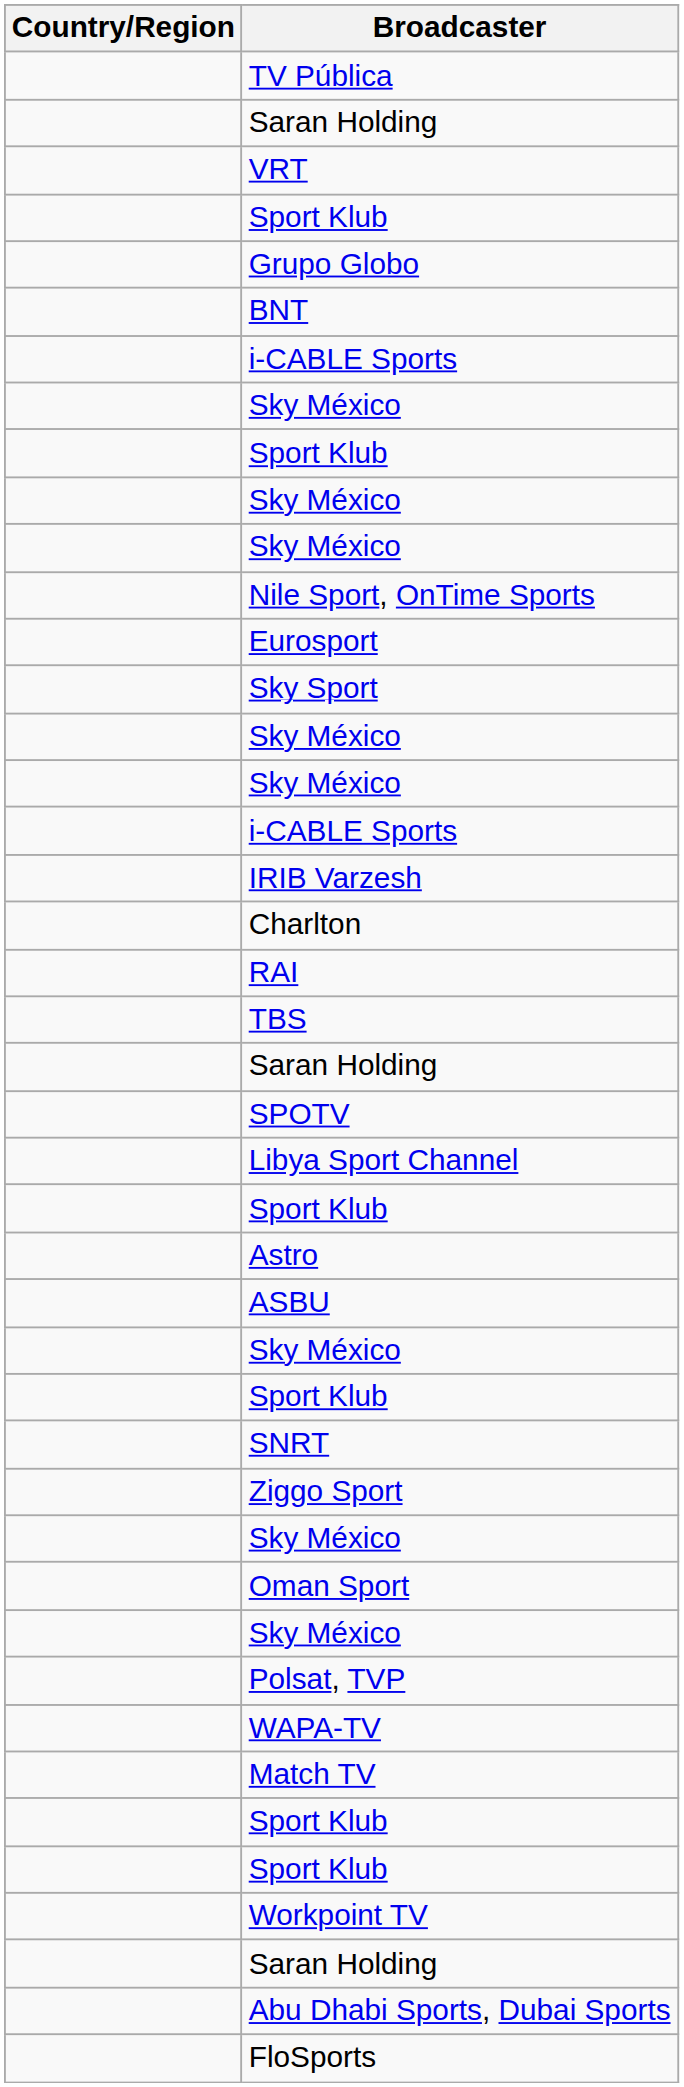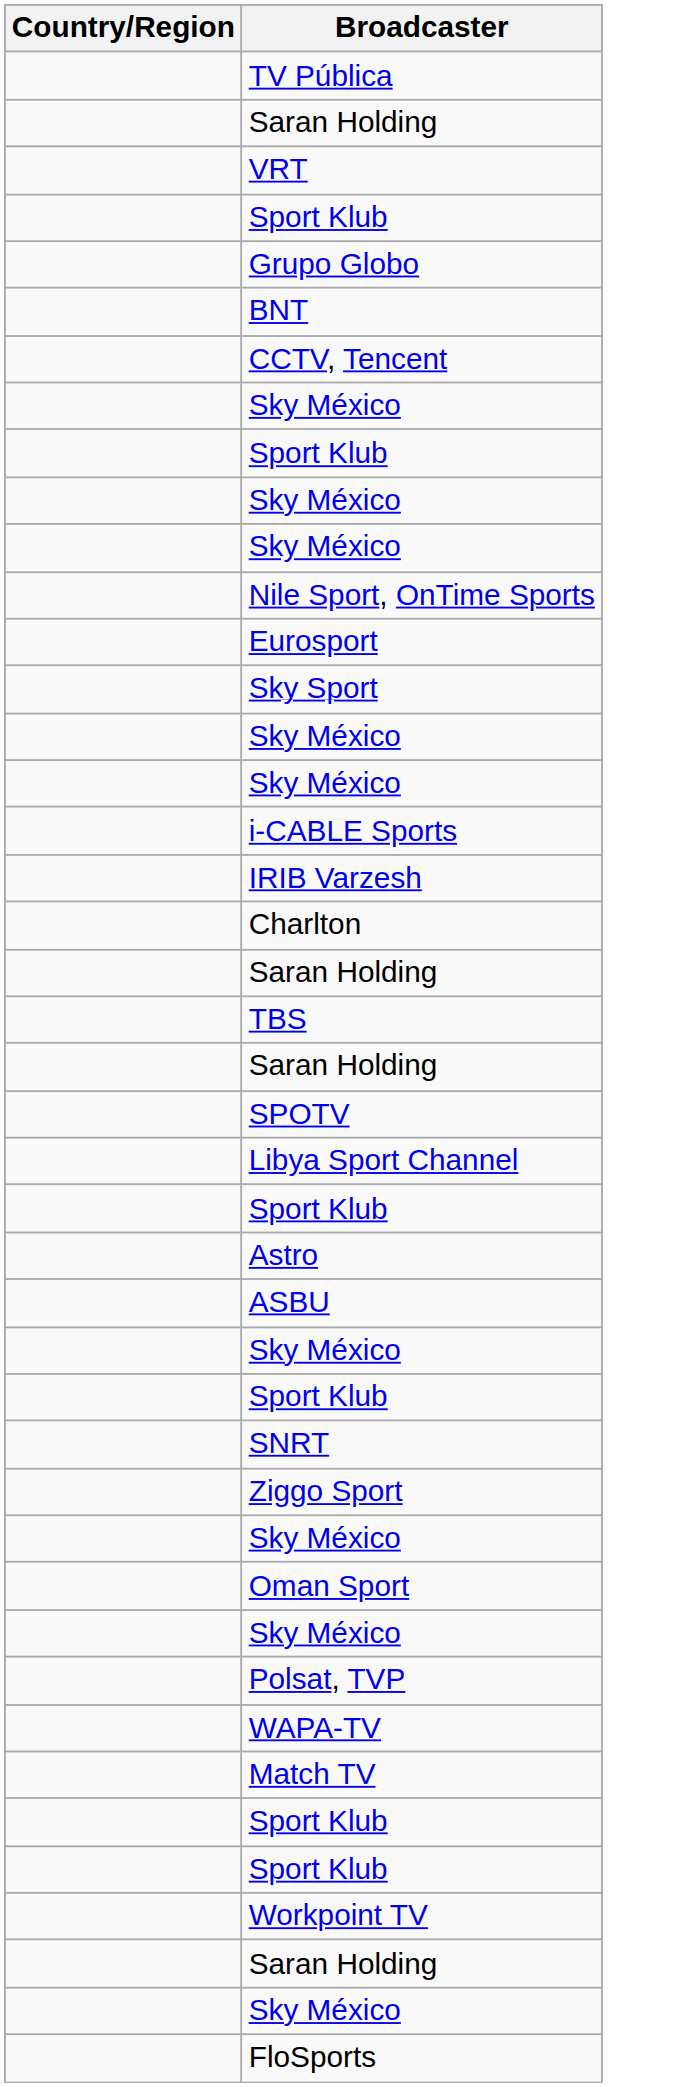(353, 358) i-CABLE Sports -> (348, 358) CCTV, Tencent
(274, 972) RAI -> (343, 972) Saran Holding
(460, 2010) Abu Dhabi Sports, Dubai Sports -> (325, 2010) Sky México
